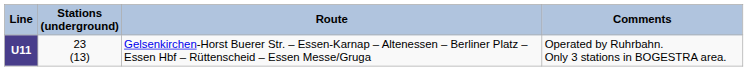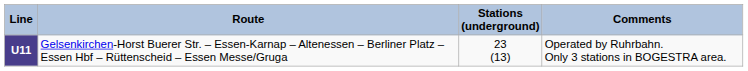columns swapped: (332, 19) <-> (80, 19)
